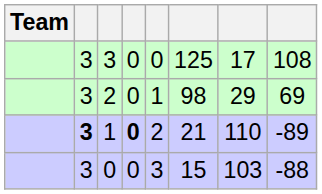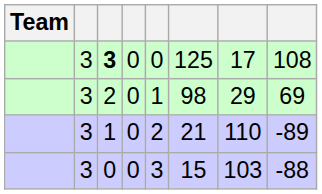(110, 59) normal -> (110, 59) bold
(86, 133) bold -> (86, 133) normal
(133, 133) bold -> (133, 133) normal
